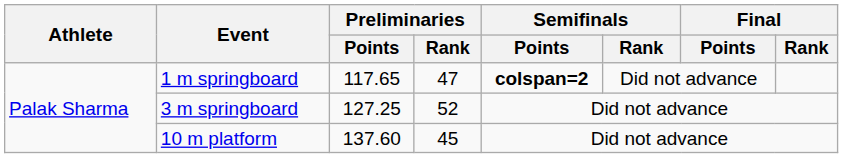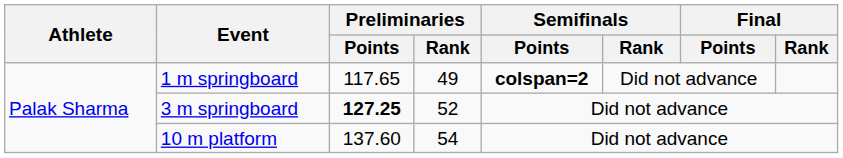(448, 78) 47 -> (448, 78) 49
(372, 108) normal -> (372, 108) bold
(448, 138) 45 -> (448, 138) 54
